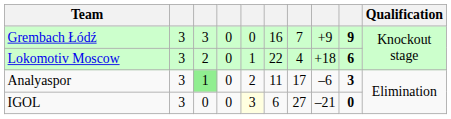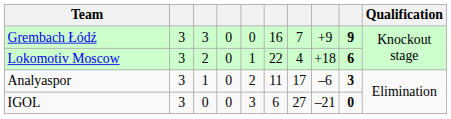(205, 80) lightgreen background -> (205, 80) no background
(252, 102) lightyellow background -> (252, 102) no background
